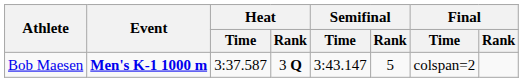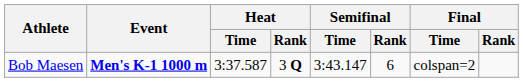(390, 65) 5 -> (390, 65) 6
